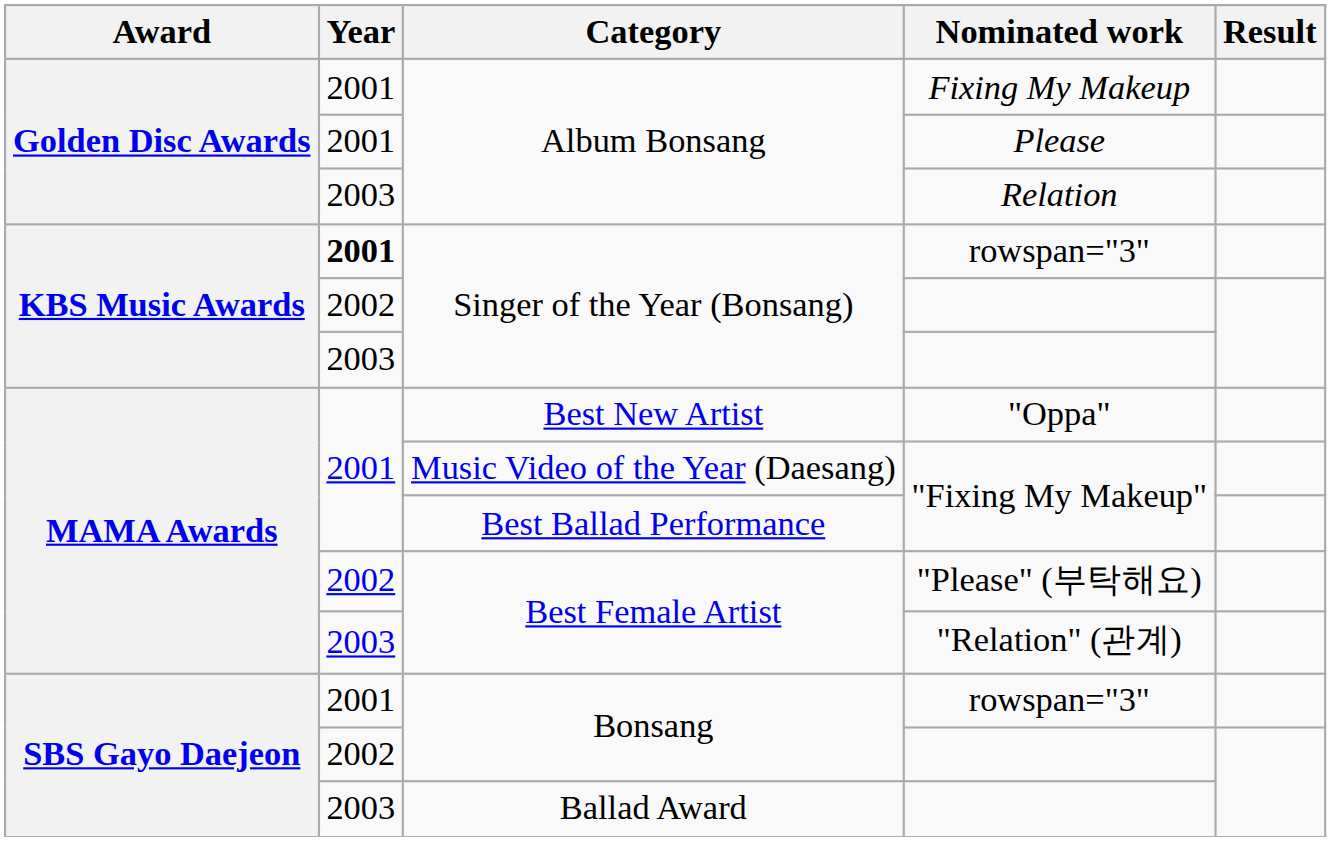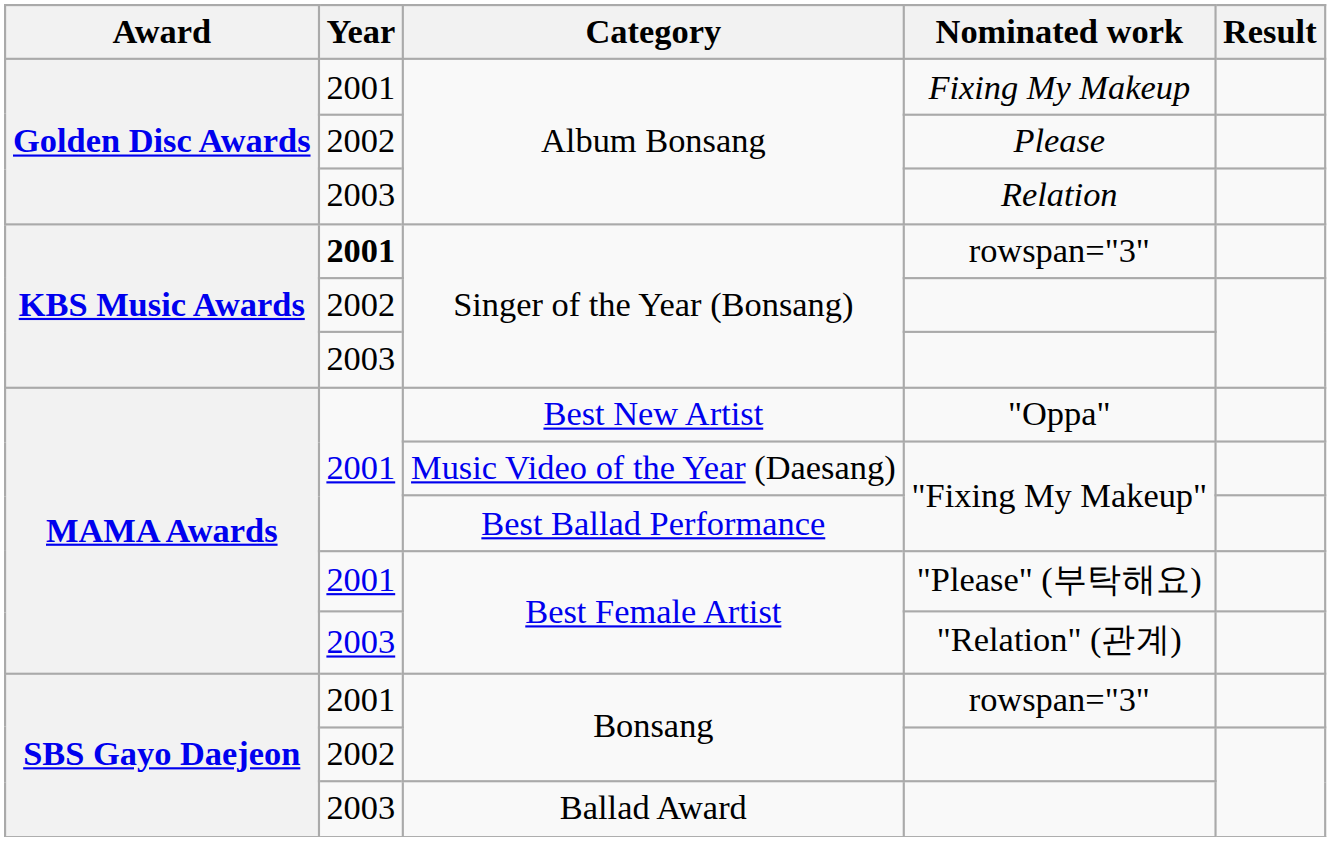(361, 140) 2001 -> (361, 140) 2002
(361, 580) 2002 -> (361, 580) 2001
